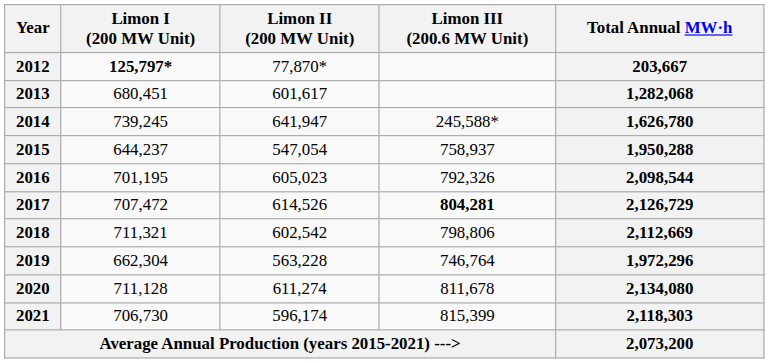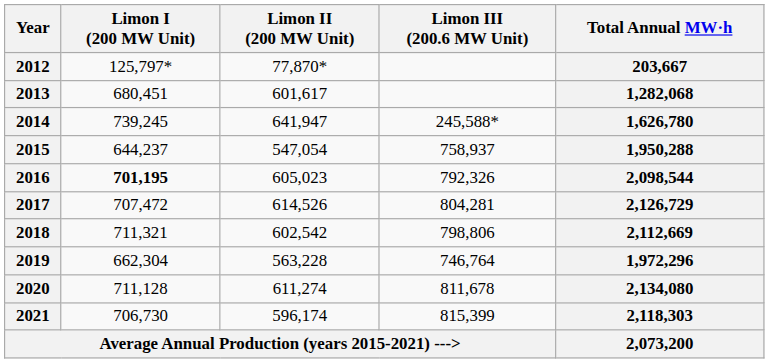(141, 66) bold -> (141, 66) normal
(141, 177) normal -> (141, 177) bold
(467, 205) bold -> (467, 205) normal
